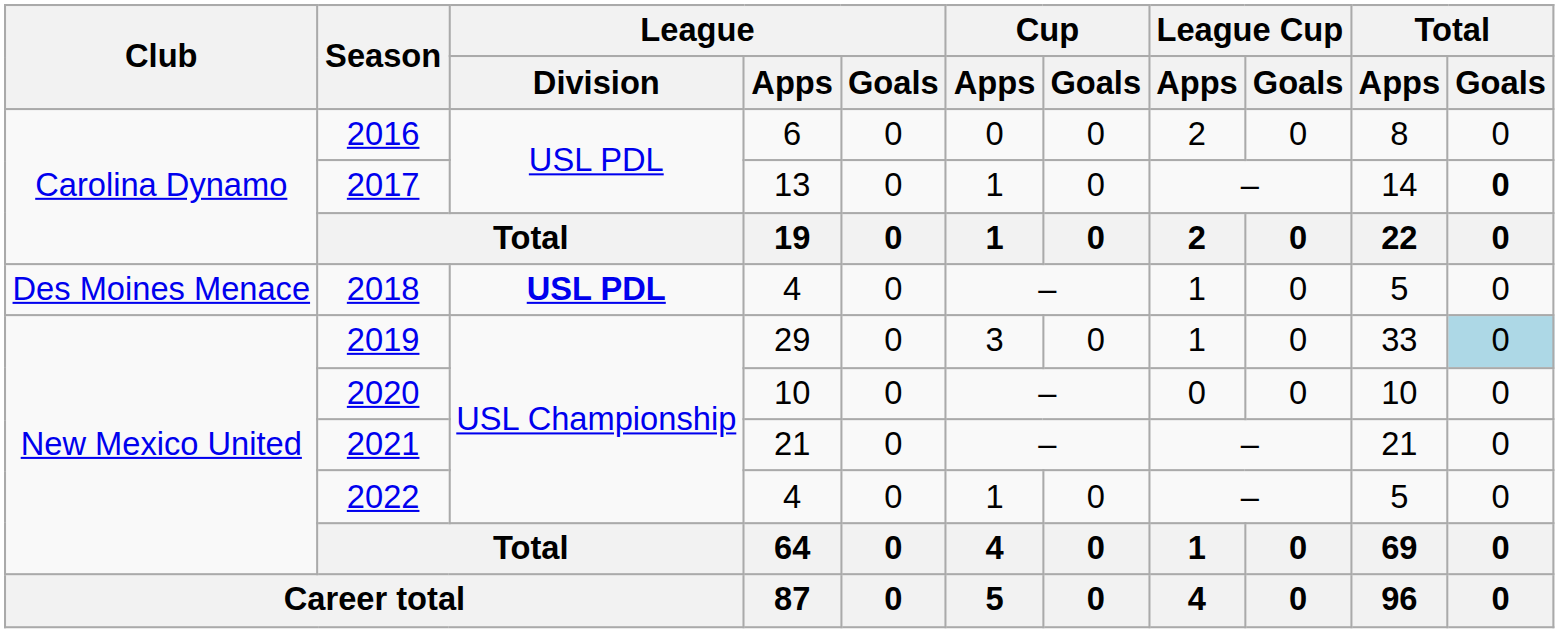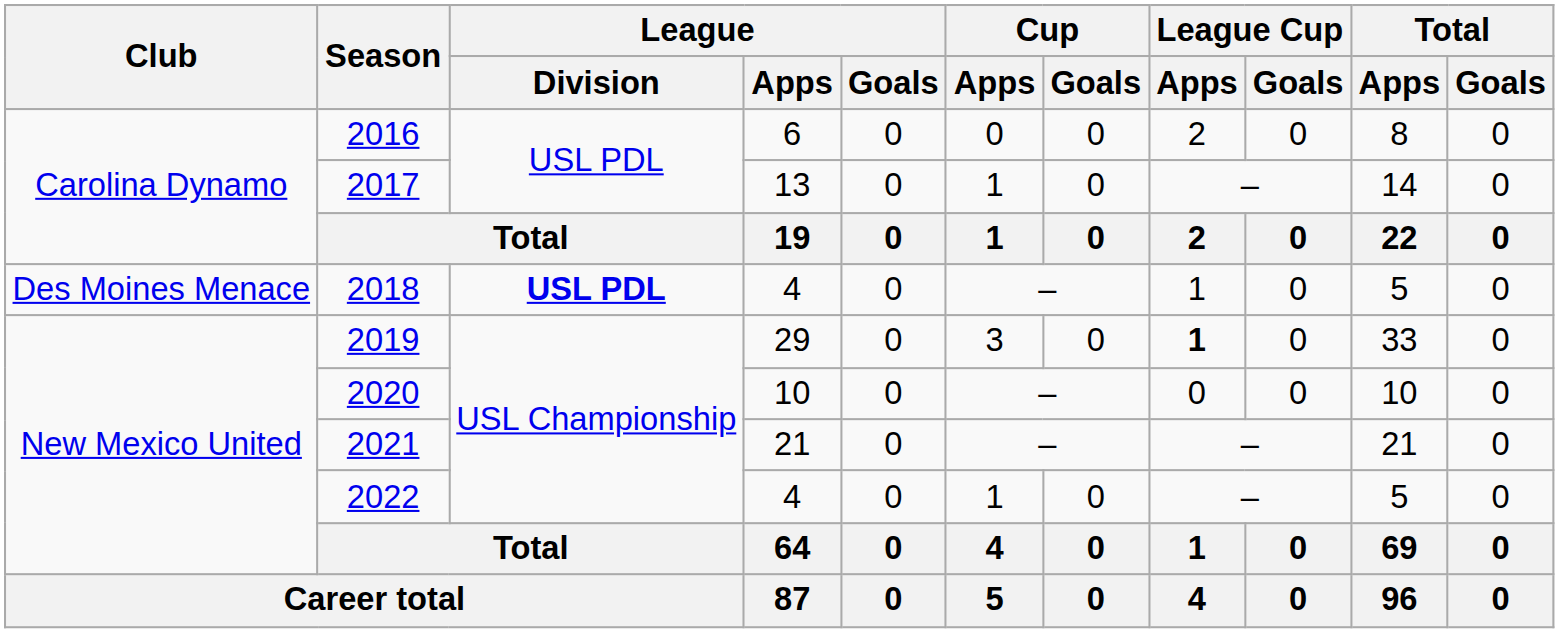(1501, 185) bold -> (1501, 185) normal
(1197, 340) normal -> (1197, 340) bold
(1501, 340) lightblue background -> (1501, 340) no background
